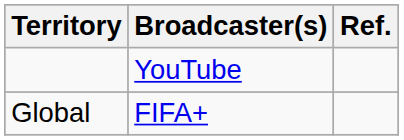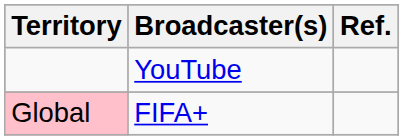(51, 112) no background -> (51, 112) pink background
